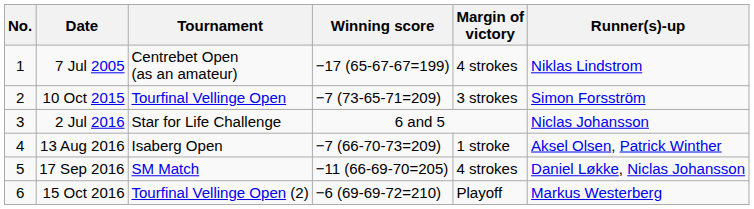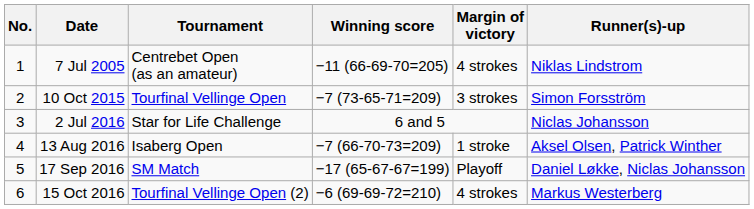(383, 66) −17 (65-67-67=199) -> (382, 66) −11 (66-69-70=205)
(382, 169) −11 (66-69-70=205) -> (383, 169) −17 (65-67-67=199)
(487, 169) 4 strokes -> (479, 169) Playoff
(479, 193) Playoff -> (487, 193) 4 strokes
